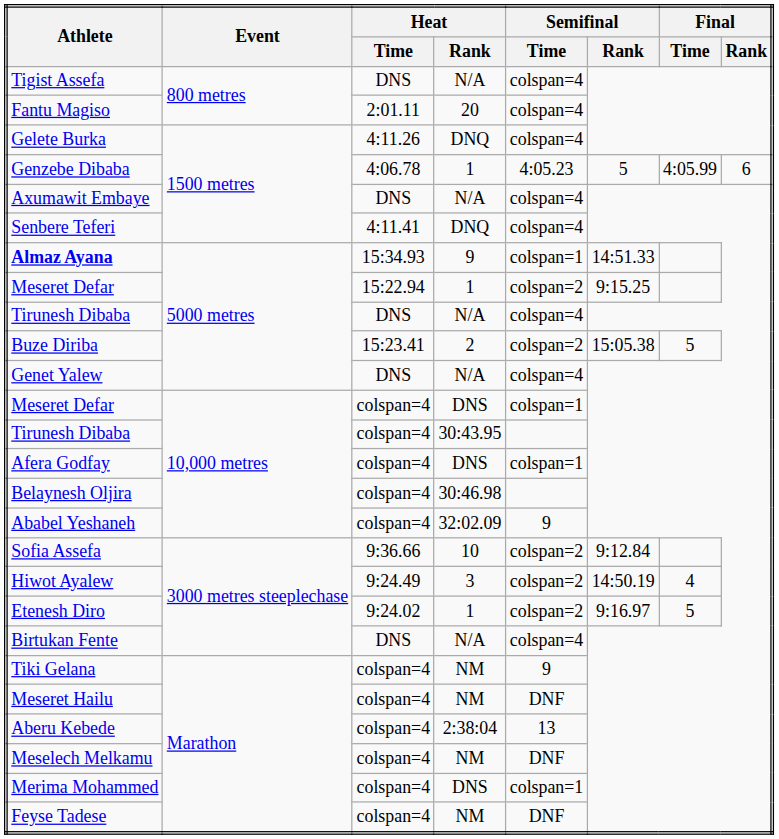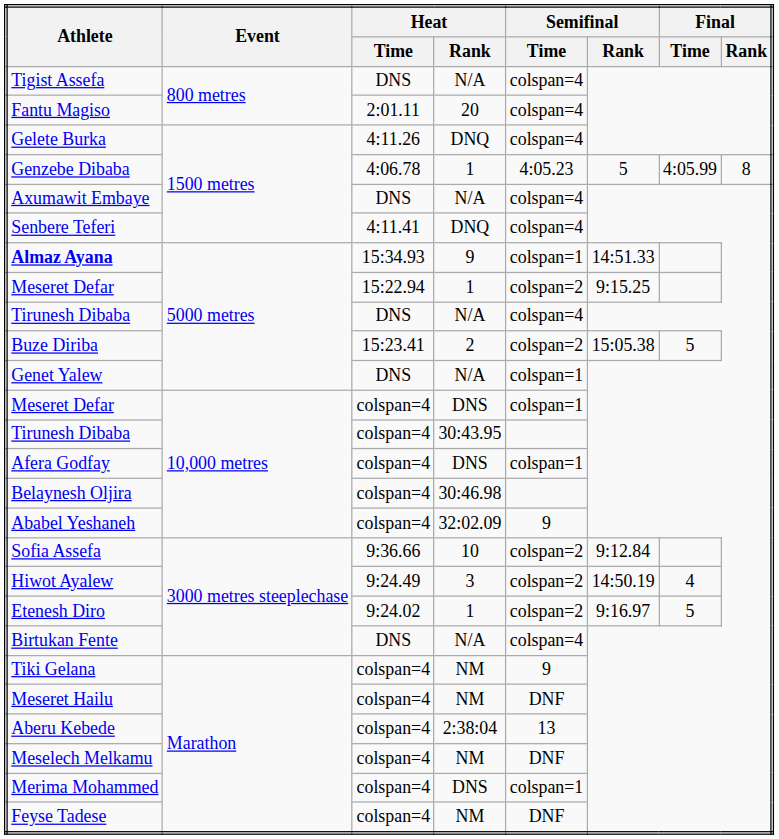(746, 169) 6 -> (746, 169) 8
(547, 375) colspan=4 -> (547, 375) colspan=1
